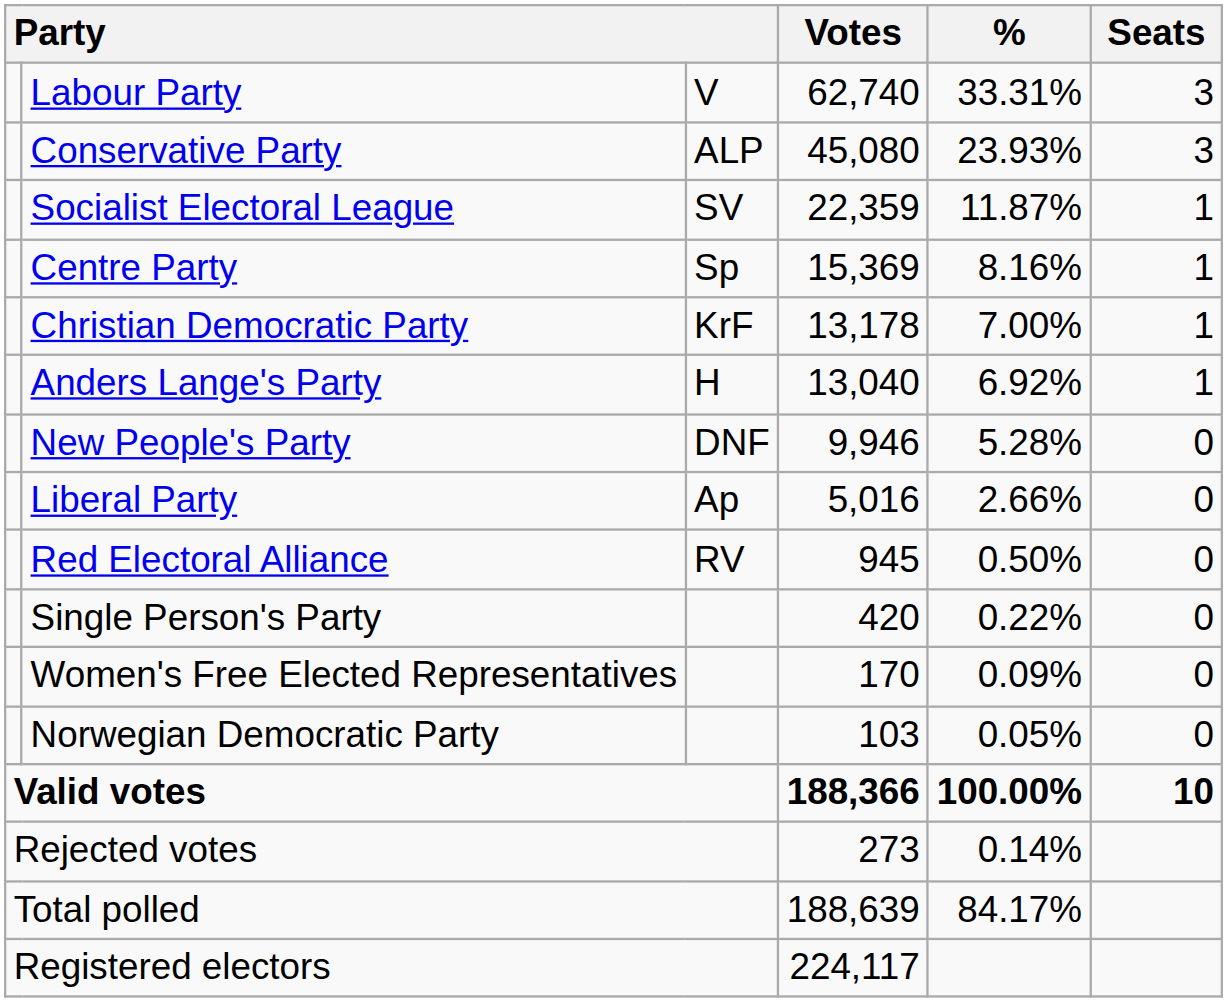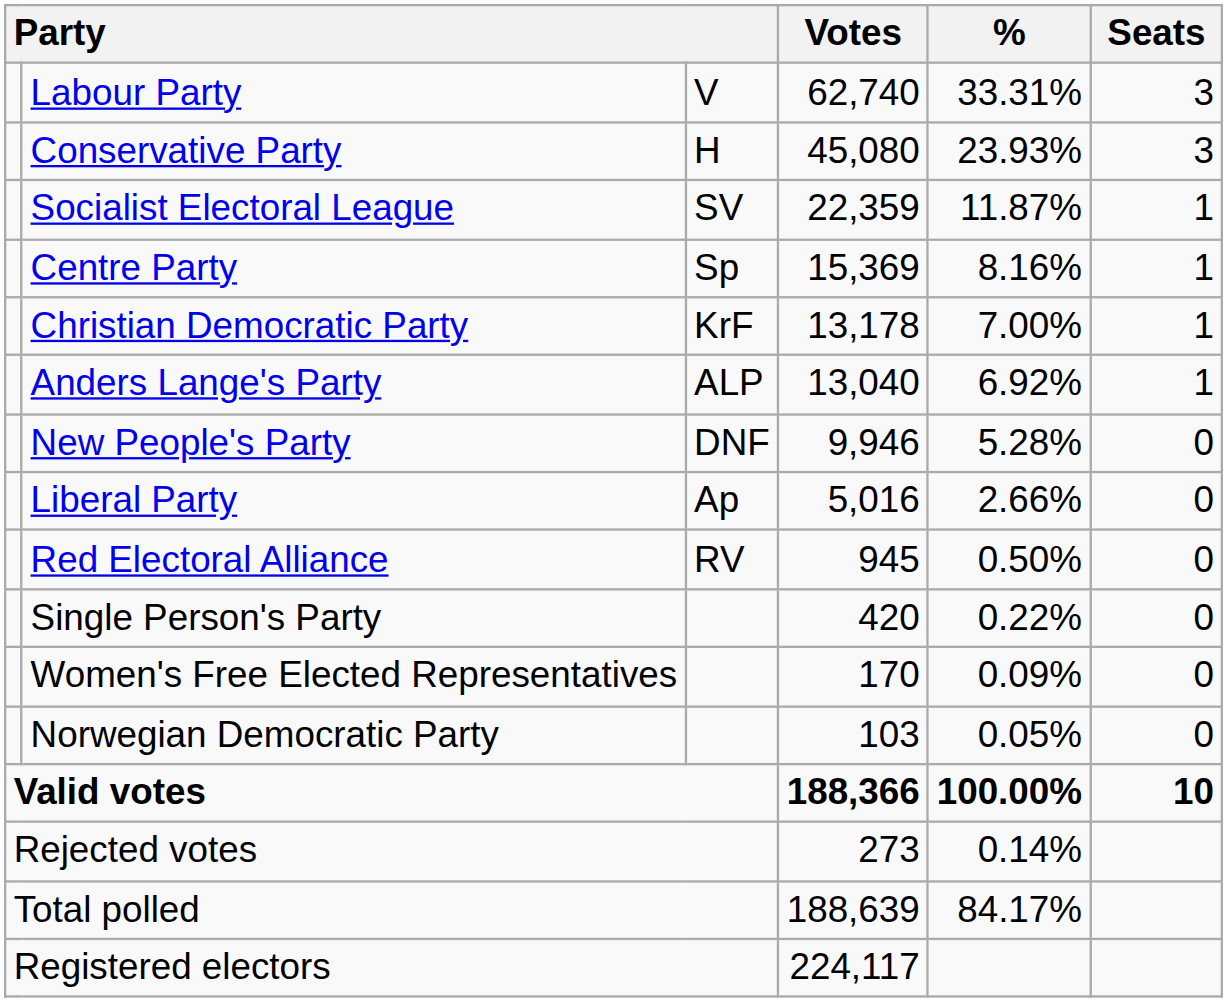(729, 150) ALP -> (707, 150) H
(707, 383) H -> (729, 383) ALP
